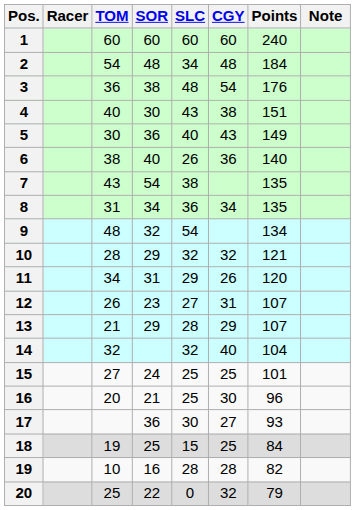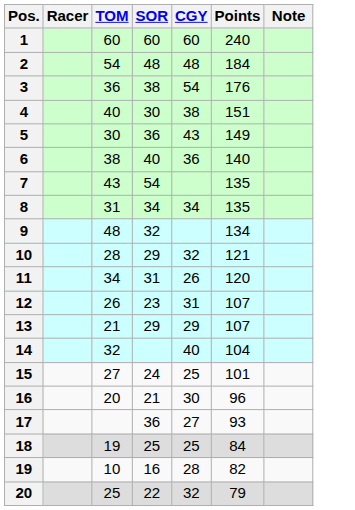- column: (190, 16)
